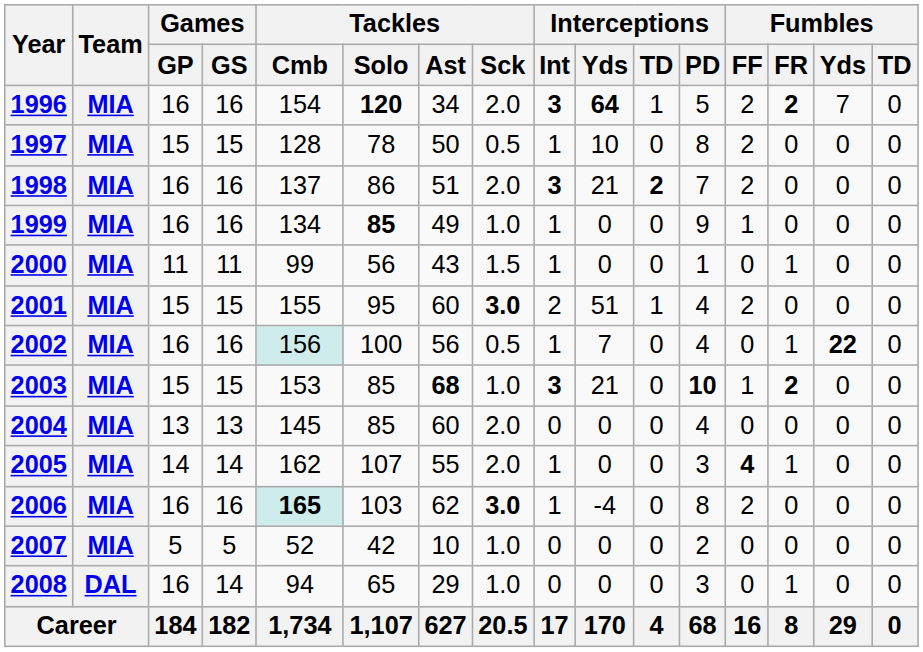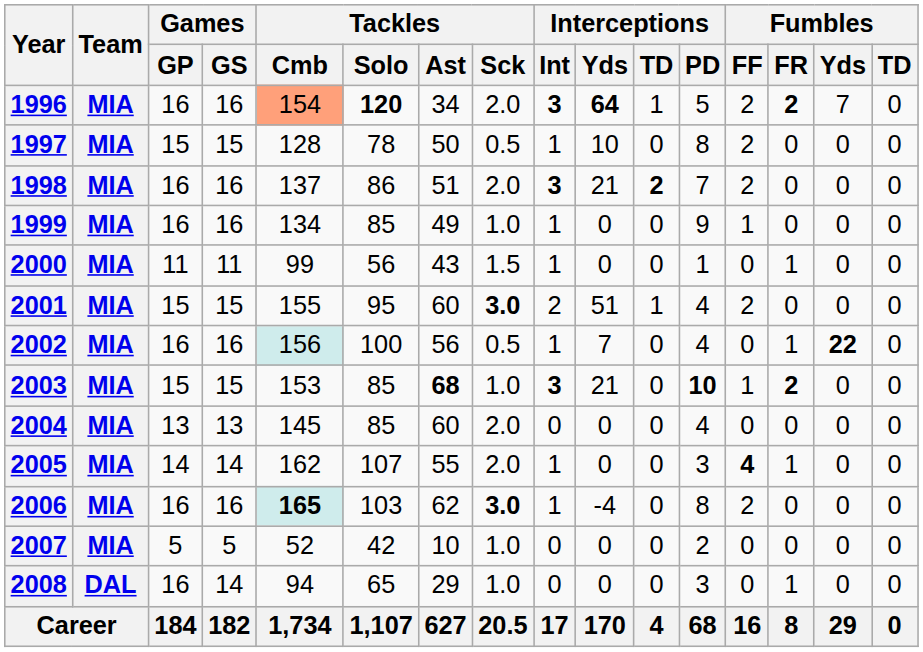(300, 104) no background -> (300, 104) lightsalmon background
(381, 225) bold -> (381, 225) normal
